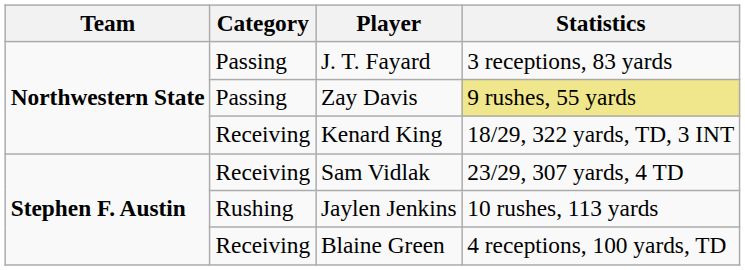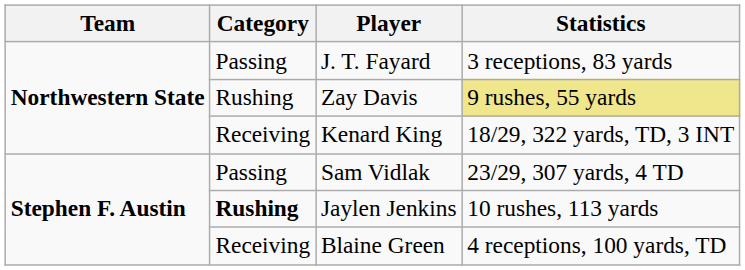(251, 97) Passing -> (254, 97) Rushing
(263, 171) Receiving -> (251, 171) Passing
(254, 208) normal -> (257, 208) bold
